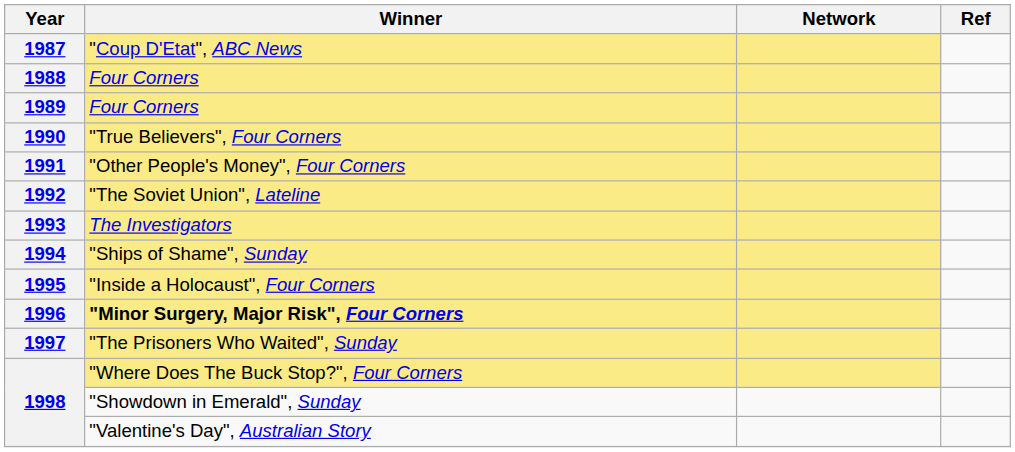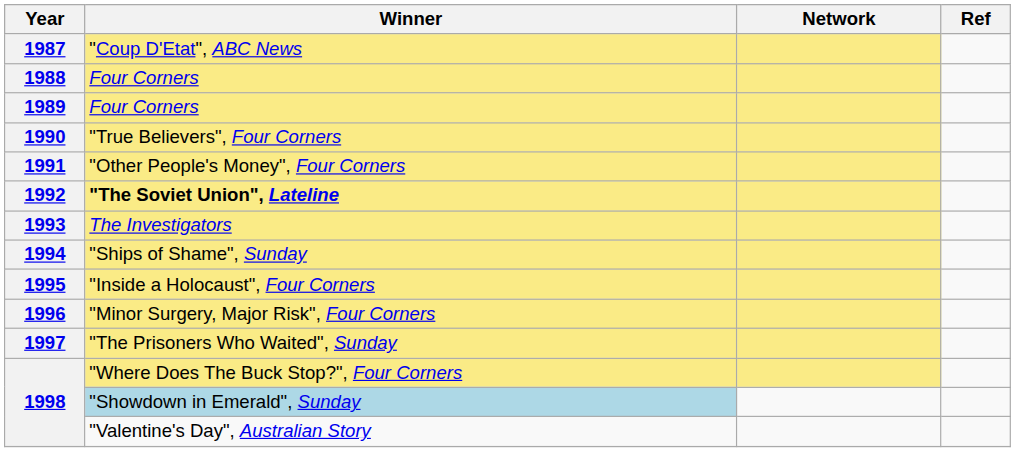(205, 195) normal -> (214, 195) bold
(276, 313) bold -> (262, 313) normal
(225, 401) no background -> (225, 401) lightblue background
